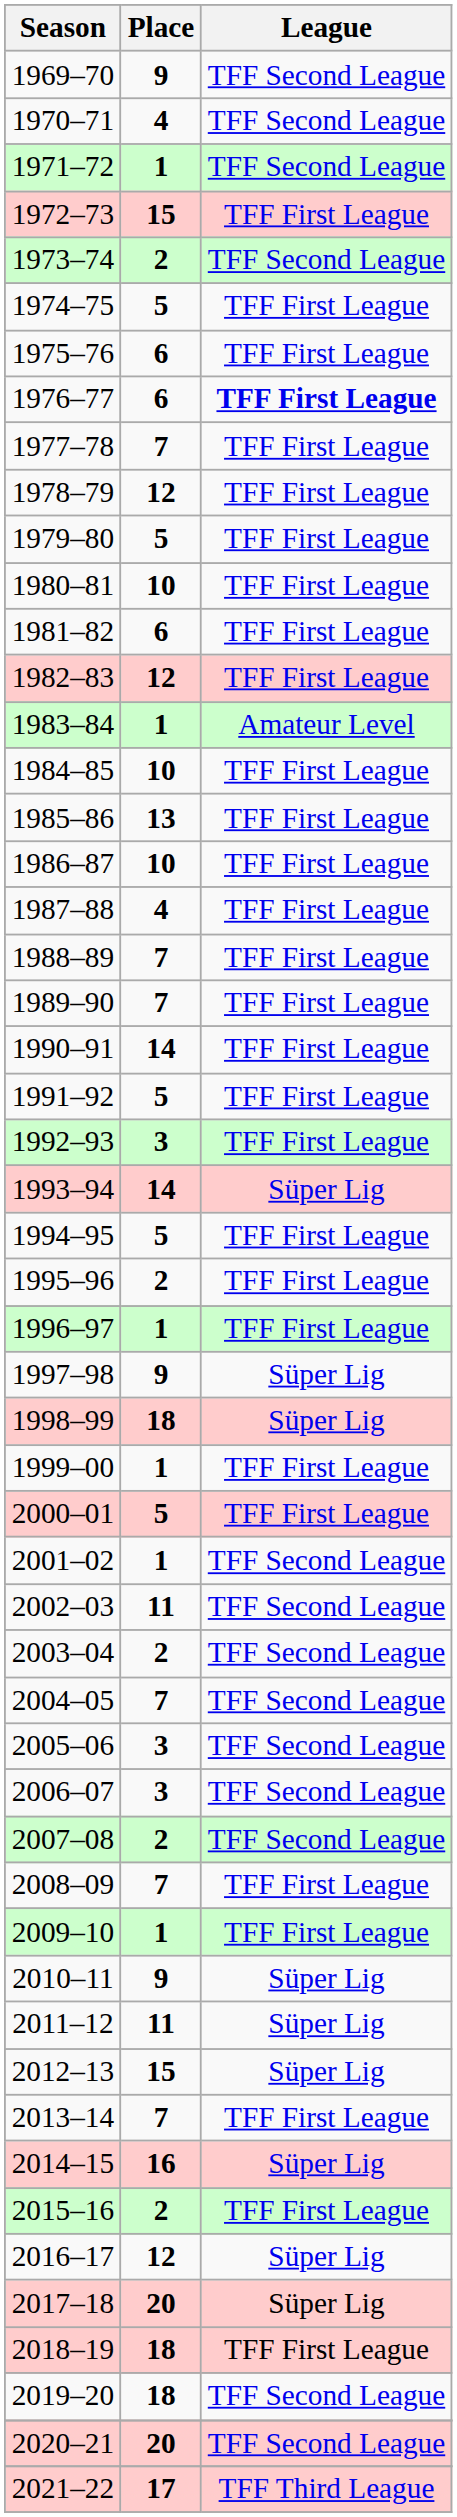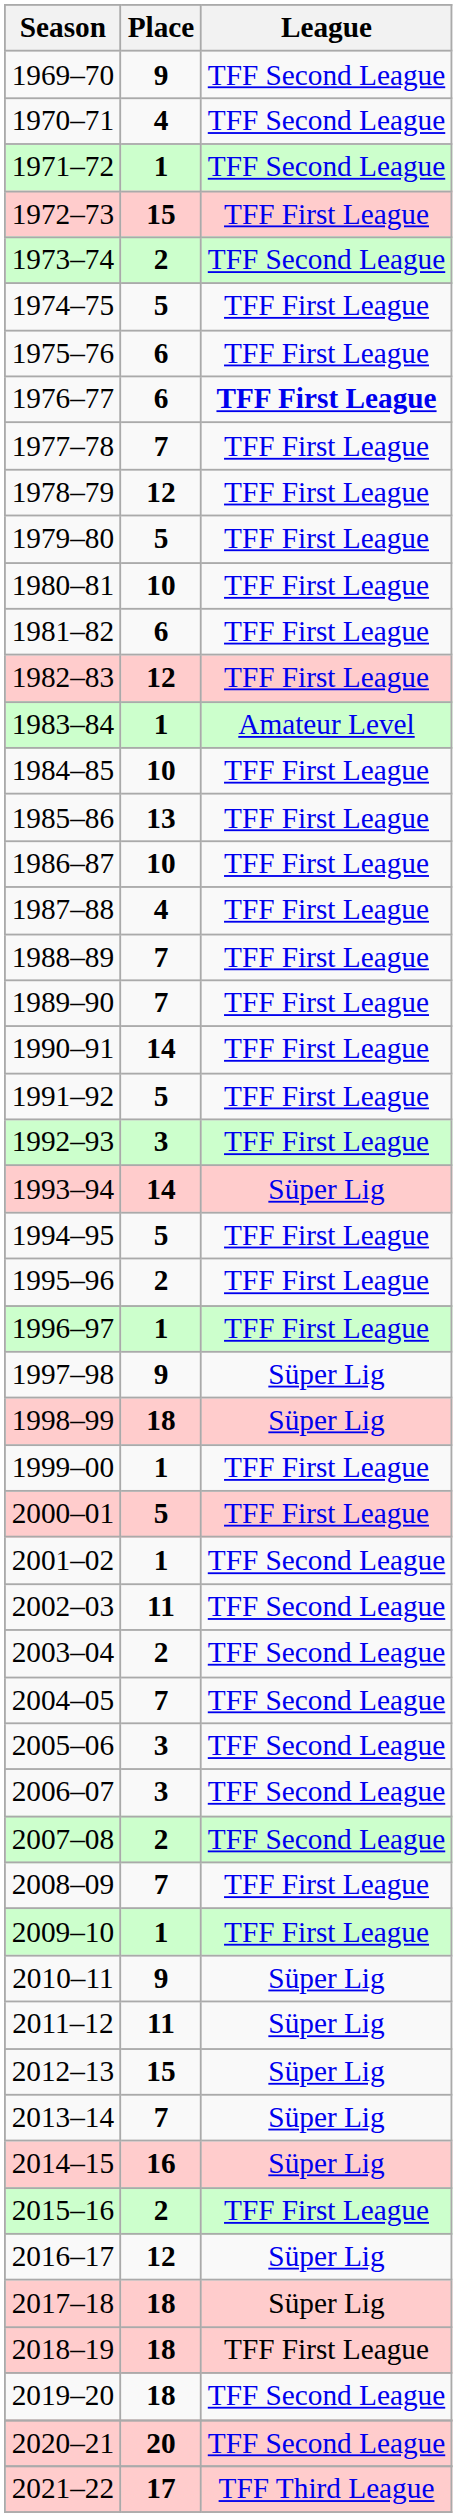(327, 2117) TFF First League -> (326, 2117) Süper Lig
(161, 2303) 20 -> (161, 2303) 18
